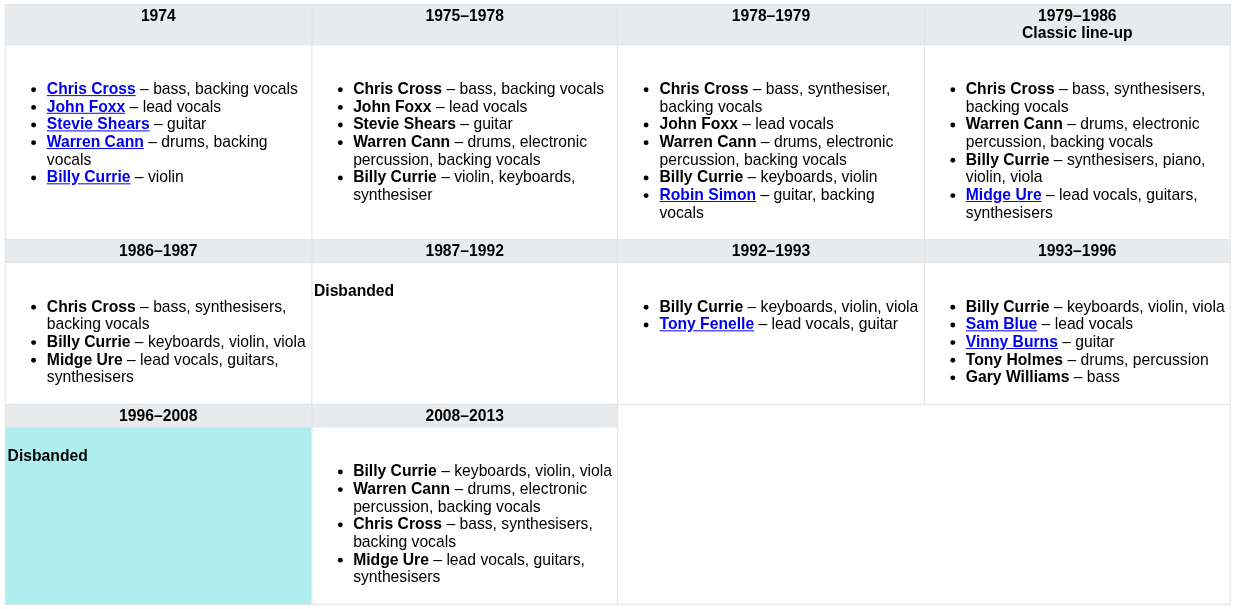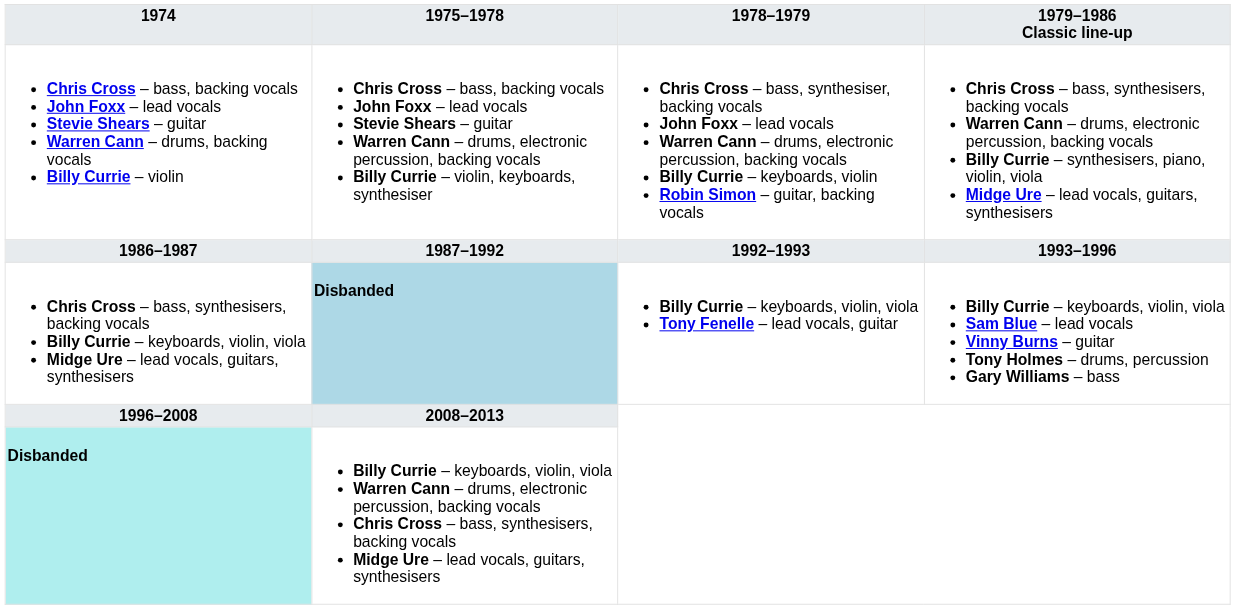(354, 291) no background -> (354, 291) lightblue background
